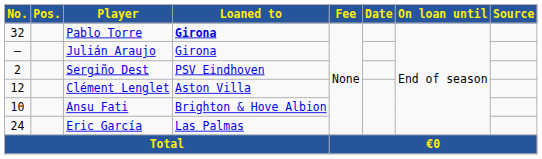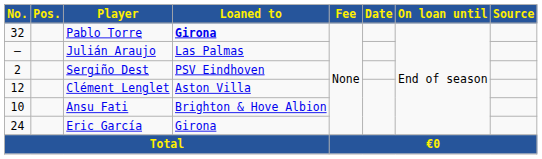(196, 51) Girona -> (209, 51) Las Palmas
(209, 126) Las Palmas -> (196, 126) Girona
